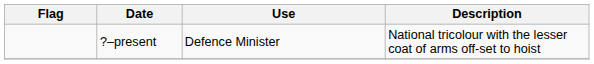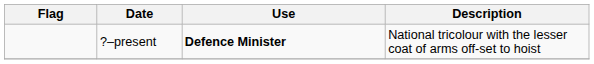(232, 41) normal -> (235, 41) bold
